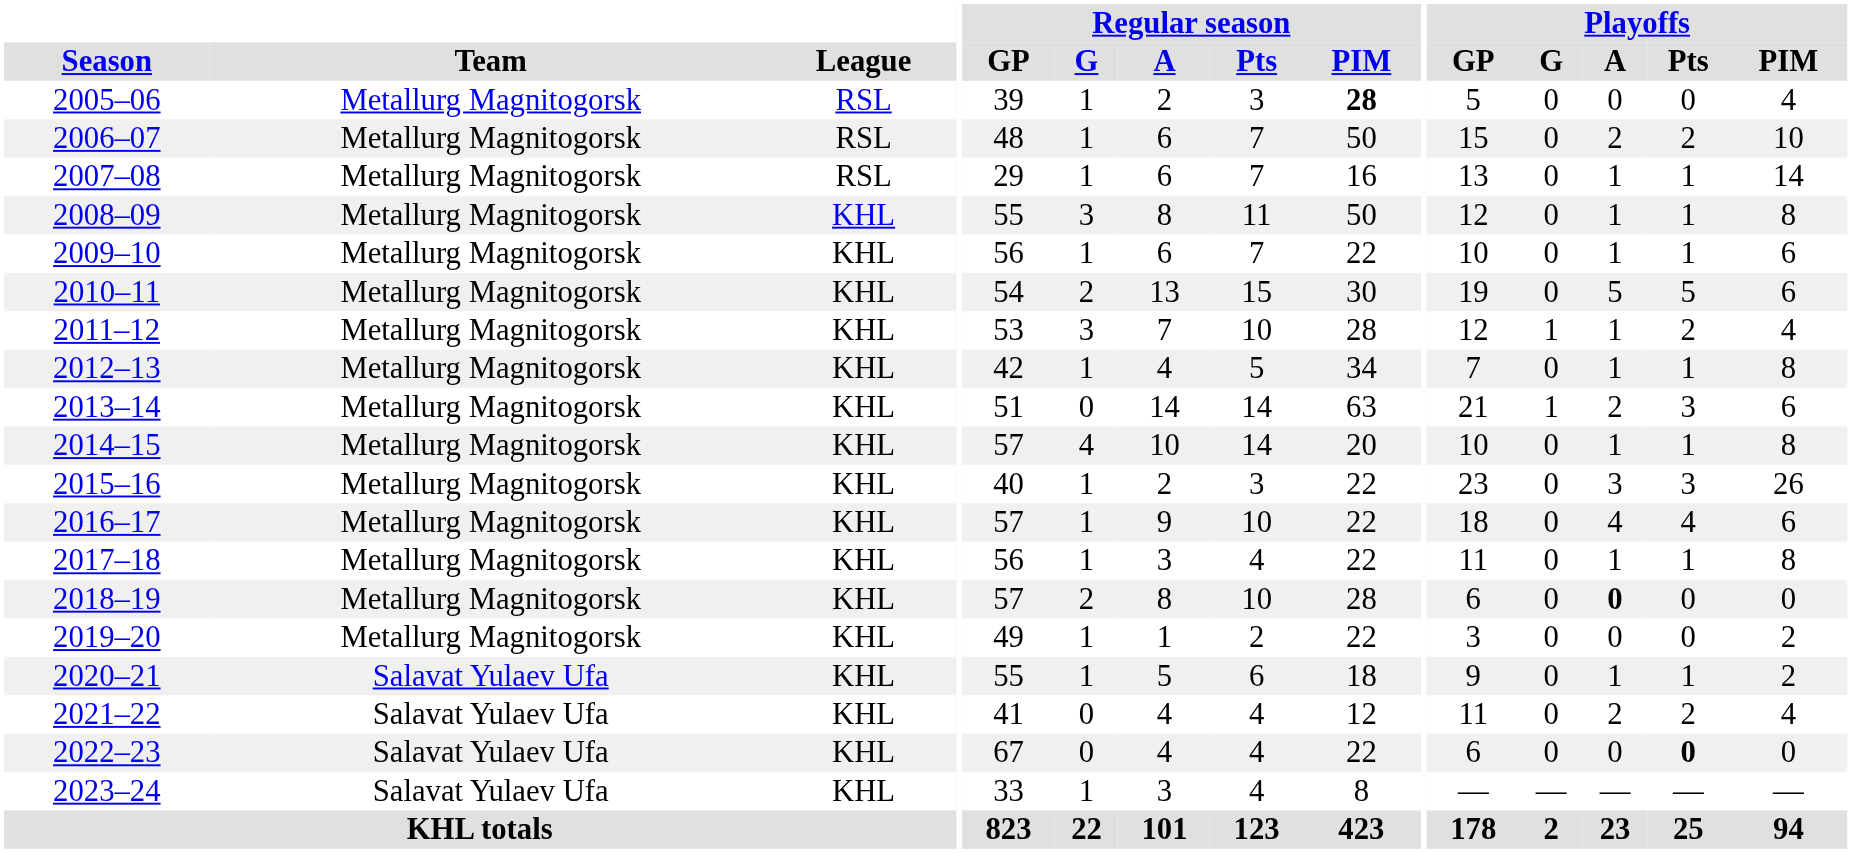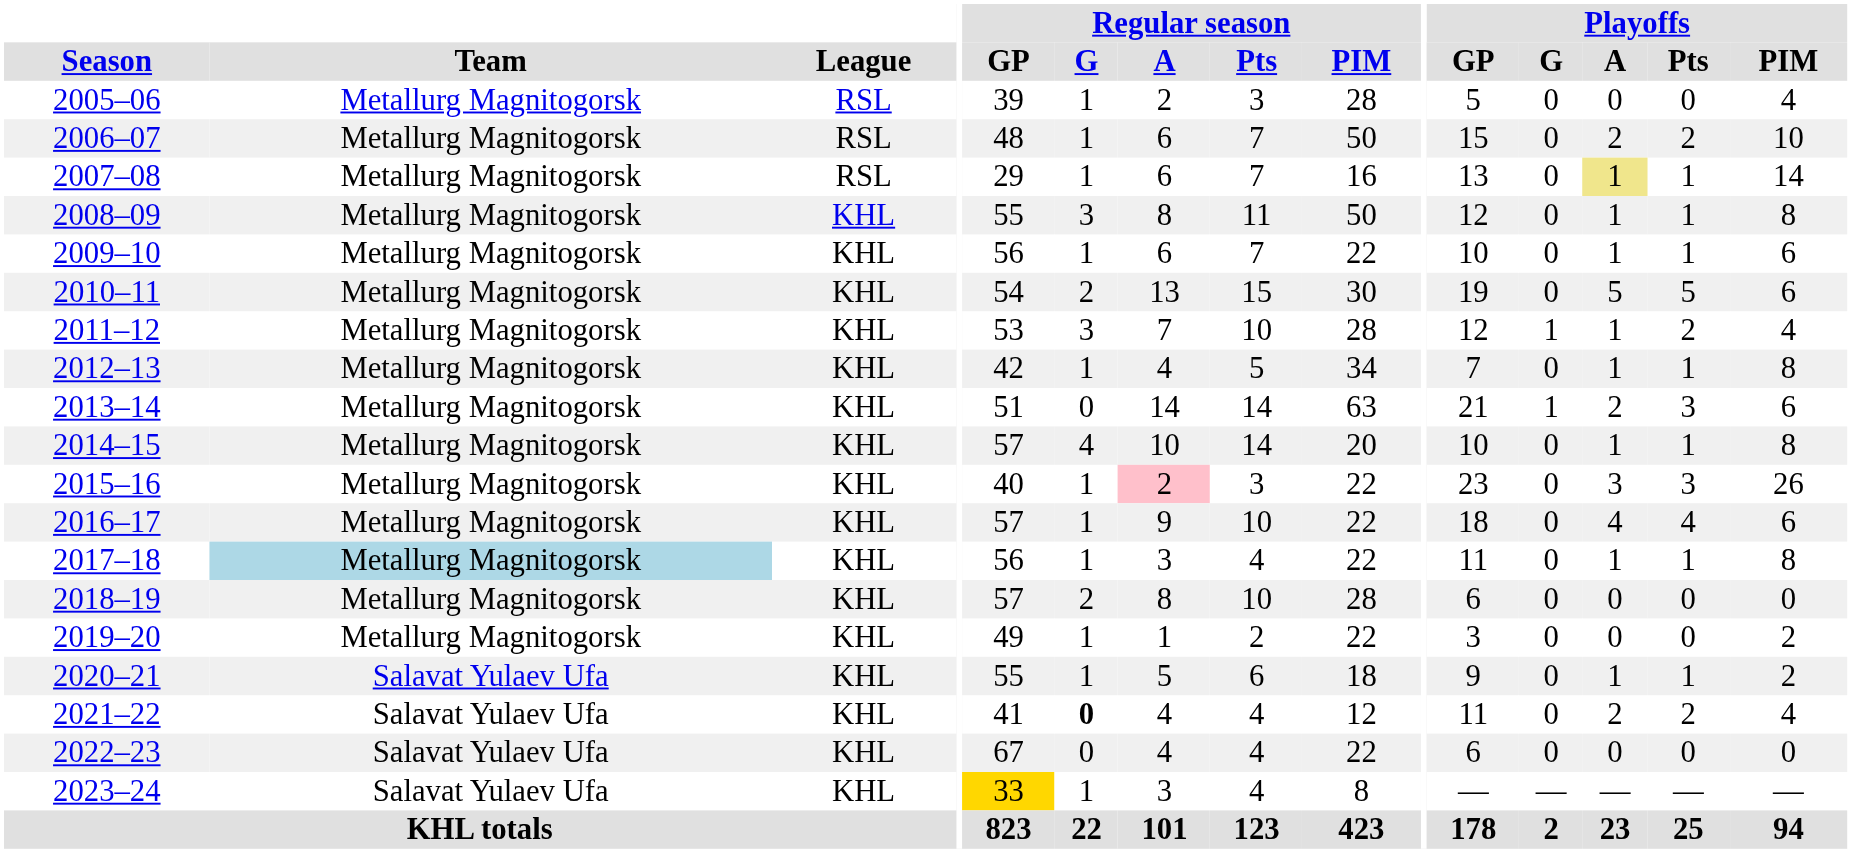(1361, 99) bold -> (1361, 99) normal
(1615, 176) no background -> (1615, 176) khaki background
(1164, 483) no background -> (1164, 483) pink background
(491, 560) no background -> (491, 560) lightblue background
(1615, 598) bold -> (1615, 598) normal
(1086, 713) normal -> (1086, 713) bold
(1688, 752) bold -> (1688, 752) normal
(1009, 790) no background -> (1009, 790) gold background
